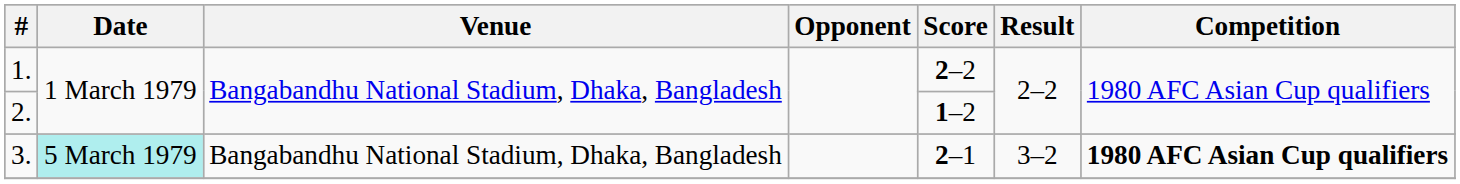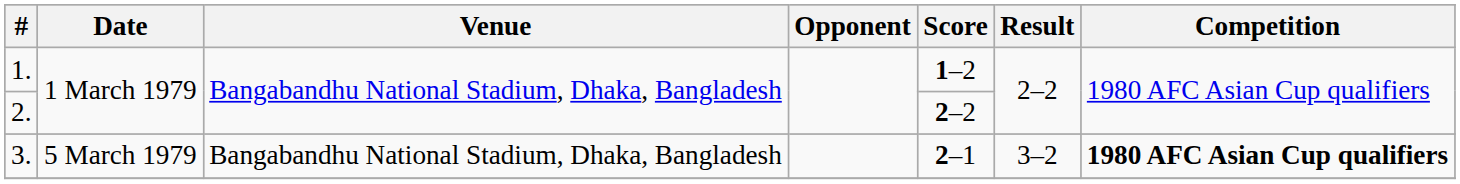(955, 69) 2–2 -> (955, 69) 1–2
(955, 112) 1–2 -> (955, 112) 2–2
(120, 155) paleturquoise background -> (120, 155) no background
